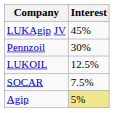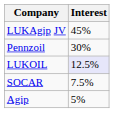(85, 64) no background -> (85, 64) lavender background
(78, 99) khaki background -> (78, 99) no background
